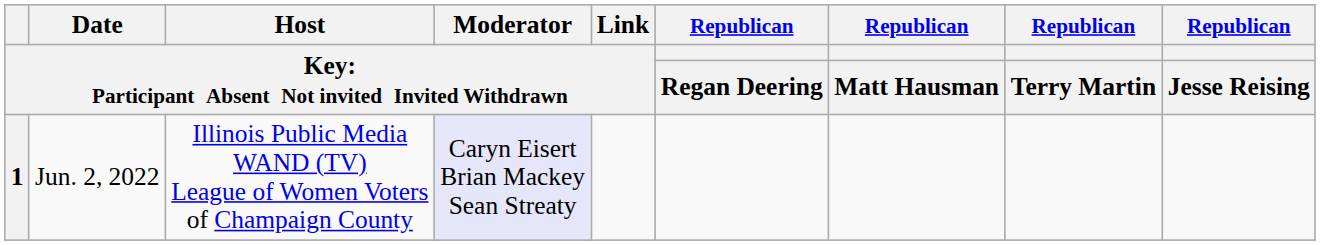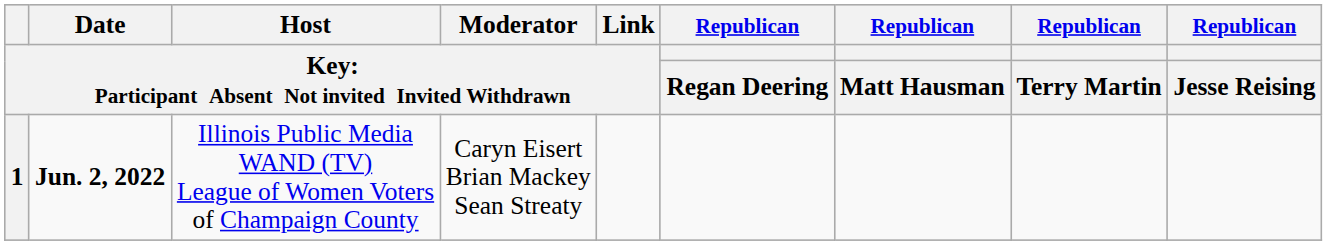(97, 176) normal -> (100, 176) bold
(513, 176) lavender background -> (518, 176) no background
